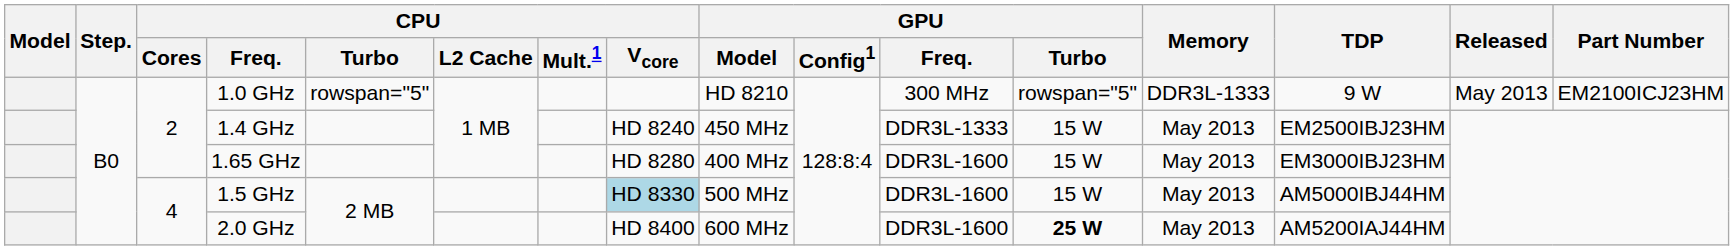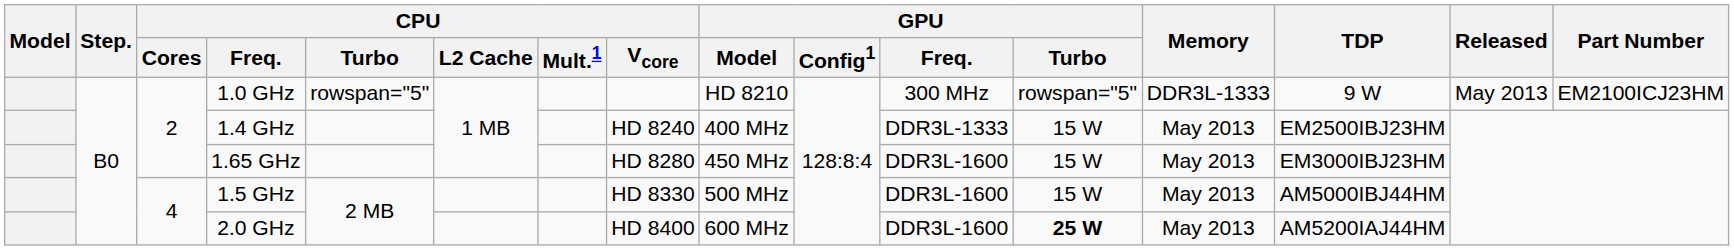(747, 127) 450 MHz -> (747, 127) 400 MHz
(747, 160) 400 MHz -> (747, 160) 450 MHz
(653, 194) lightblue background -> (653, 194) no background
